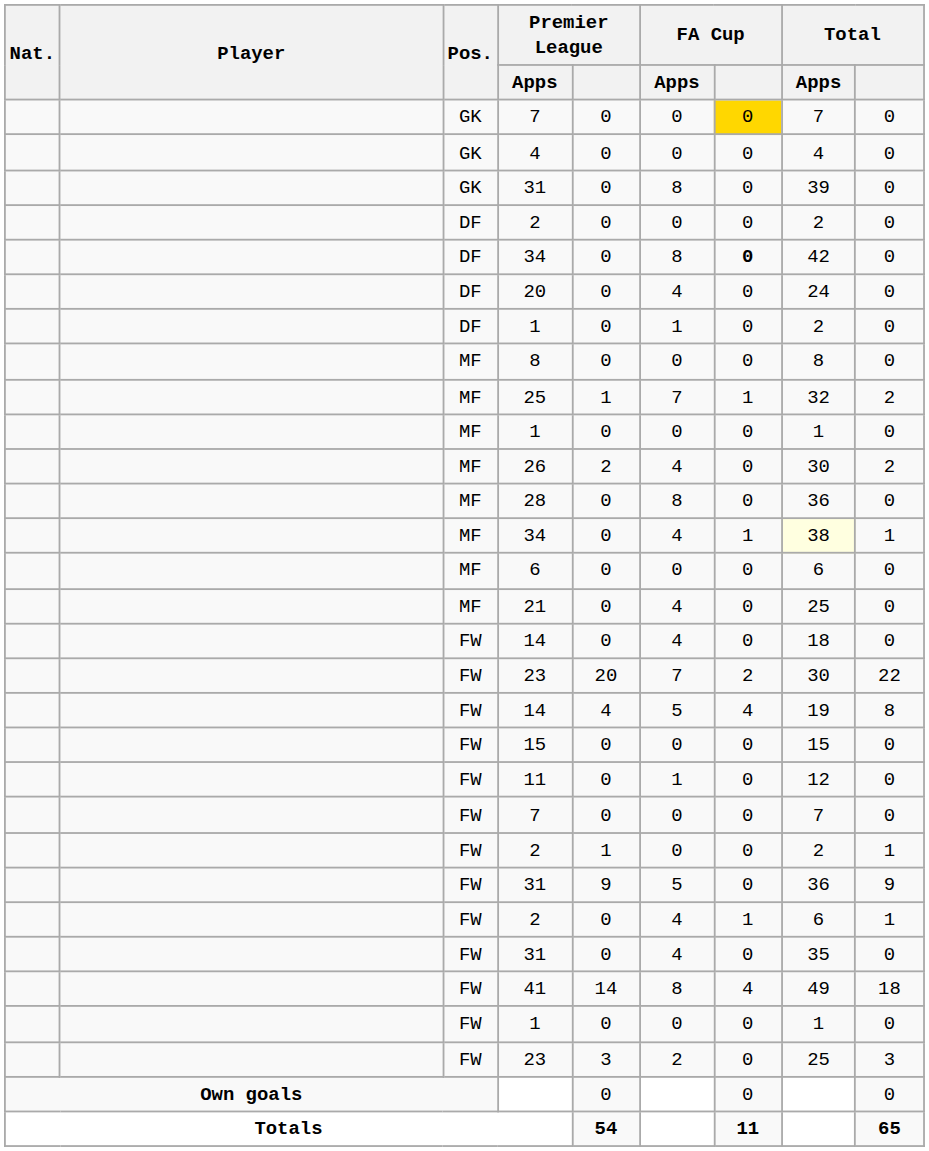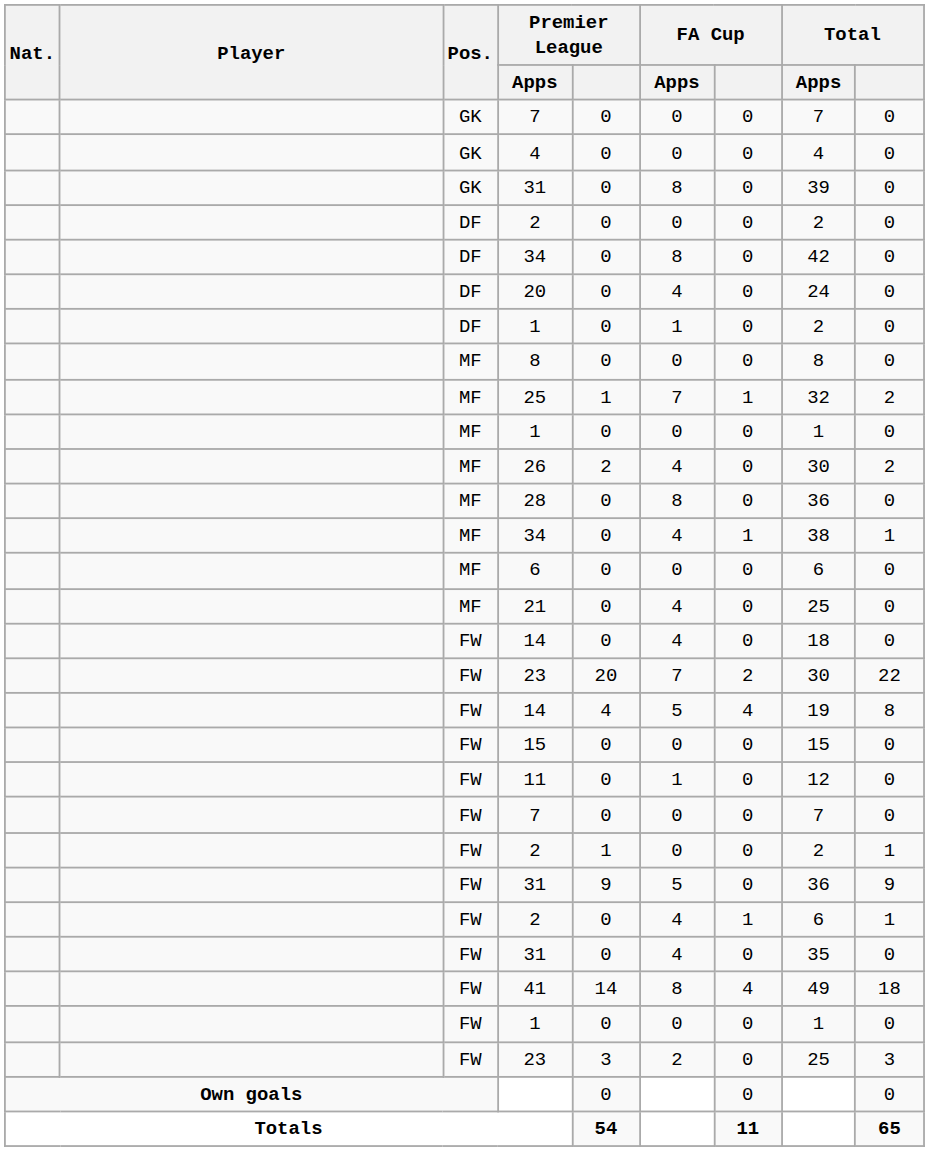(748, 118) gold background -> (748, 118) no background
(748, 257) bold -> (748, 257) normal
(819, 536) lightyellow background -> (819, 536) no background
